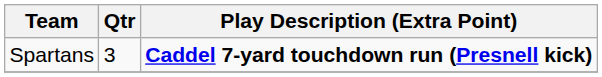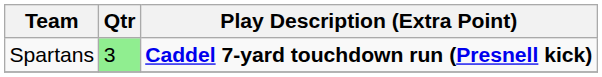(110, 54) no background -> (110, 54) lightgreen background
